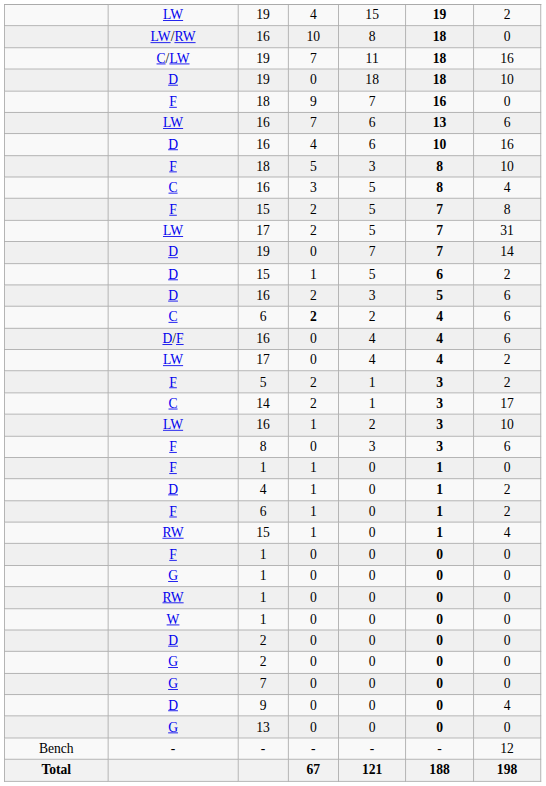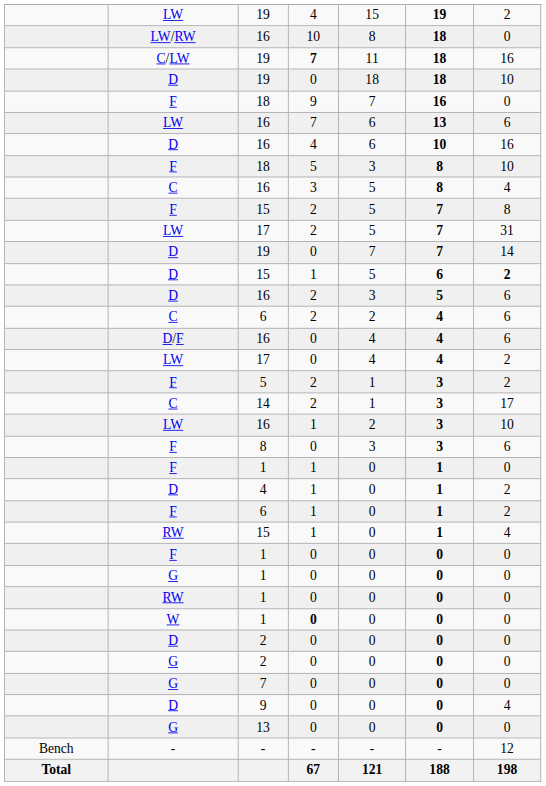(313, 58) normal -> (313, 58) bold
(507, 274) normal -> (507, 274) bold
(313, 317) bold -> (313, 317) normal
(313, 619) normal -> (313, 619) bold
